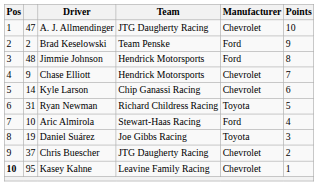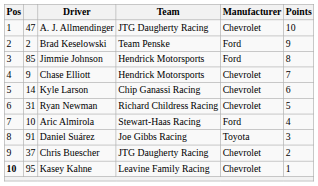(30, 58) 48 -> (30, 58) 85
(236, 105) Toyota -> (242, 105) Chevrolet
(30, 137) 19 -> (30, 137) 91
